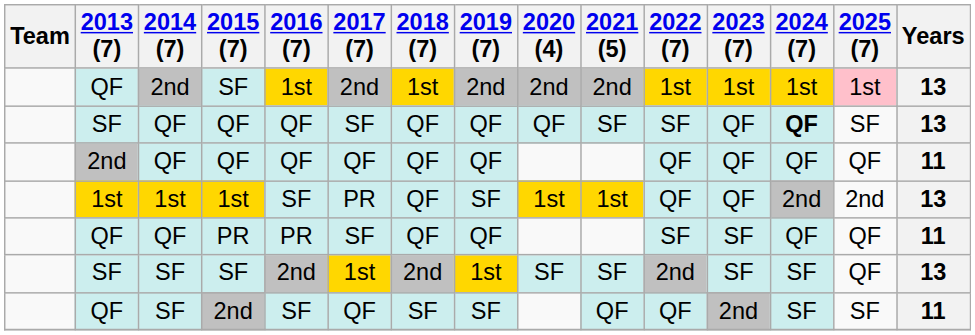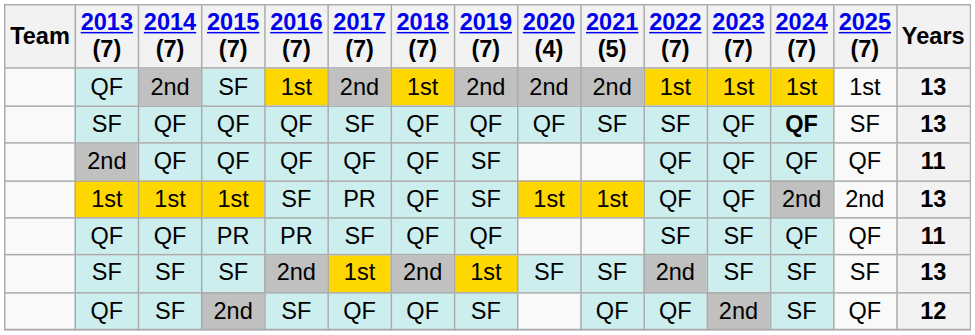(865, 86) pink background -> (865, 86) no background
(486, 161) QF -> (486, 161) SF
(865, 273) QF -> (865, 273) SF
(423, 310) SF -> (423, 310) QF
(865, 310) SF -> (865, 310) QF
(933, 310) 11 -> (933, 310) 12
